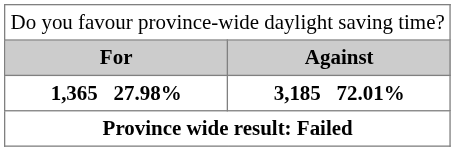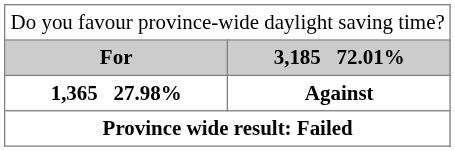(339, 57) Against -> (339, 57) 3,185 72.01%
(339, 92) 3,185 72.01% -> (339, 92) Against
